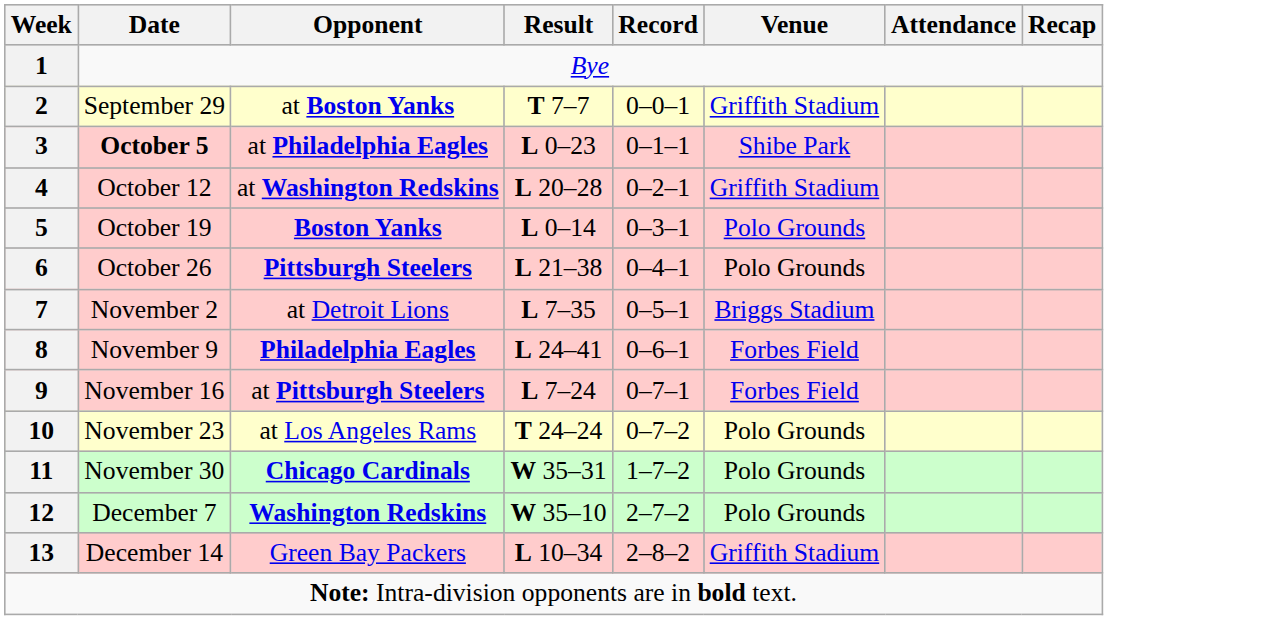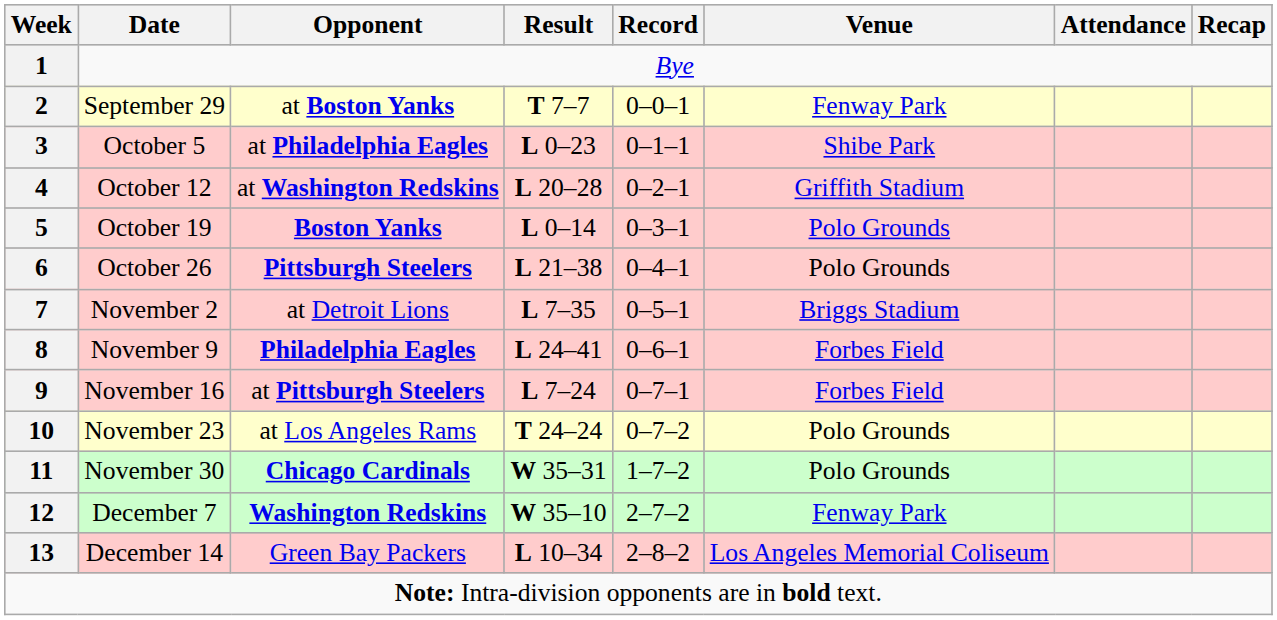(794, 106) Griffith Stadium -> (879, 106) Fenway Park
(154, 146) bold -> (154, 146) normal
(794, 512) Polo Grounds -> (879, 512) Fenway Park
(794, 552) Griffith Stadium -> (879, 552) Los Angeles Memorial Coliseum
